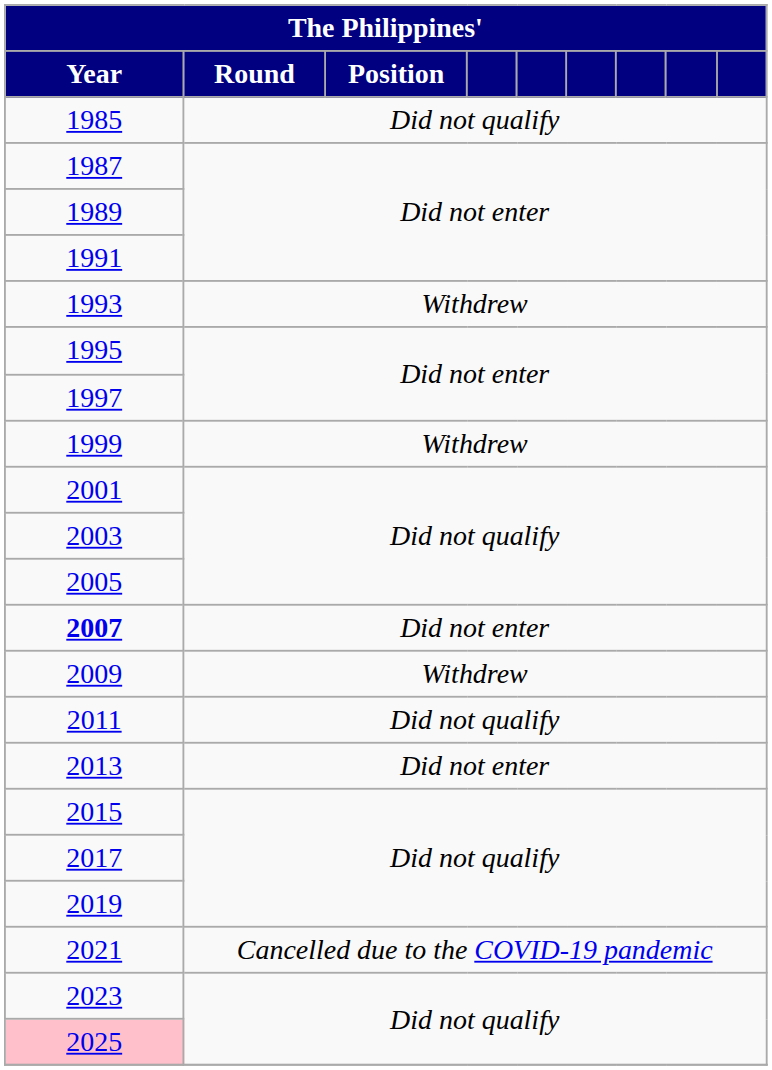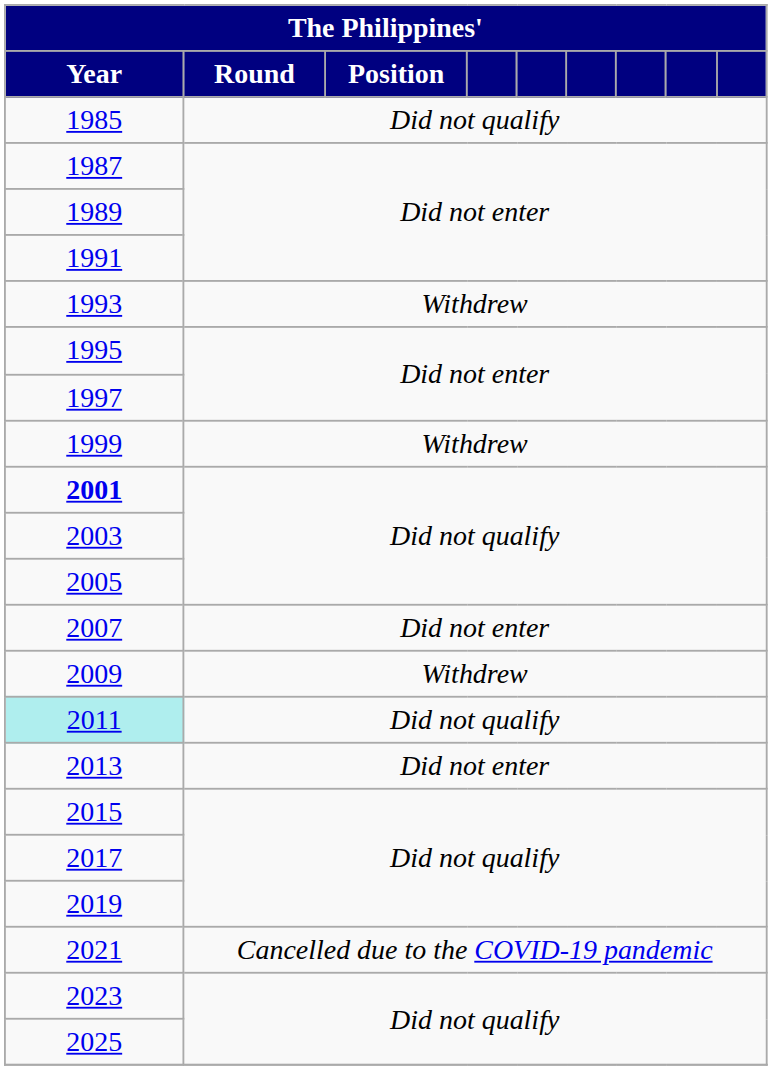(94, 488) normal -> (94, 488) bold
(94, 627) bold -> (94, 627) normal
(94, 719) no background -> (94, 719) paleturquoise background
(94, 1042) pink background -> (94, 1042) no background
